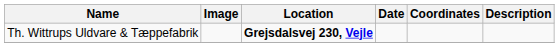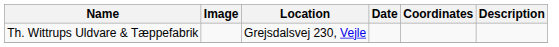(308, 33) bold -> (305, 33) normal
